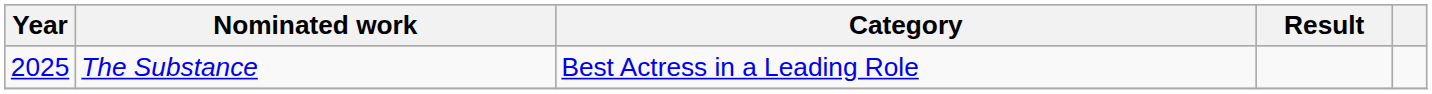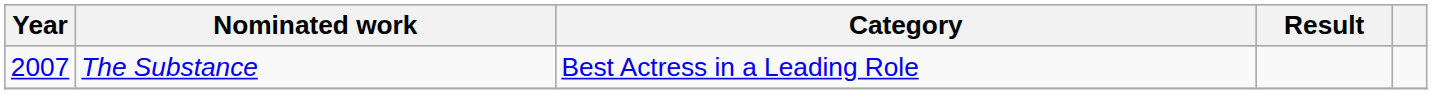(40, 66) 2025 -> (40, 66) 2007
